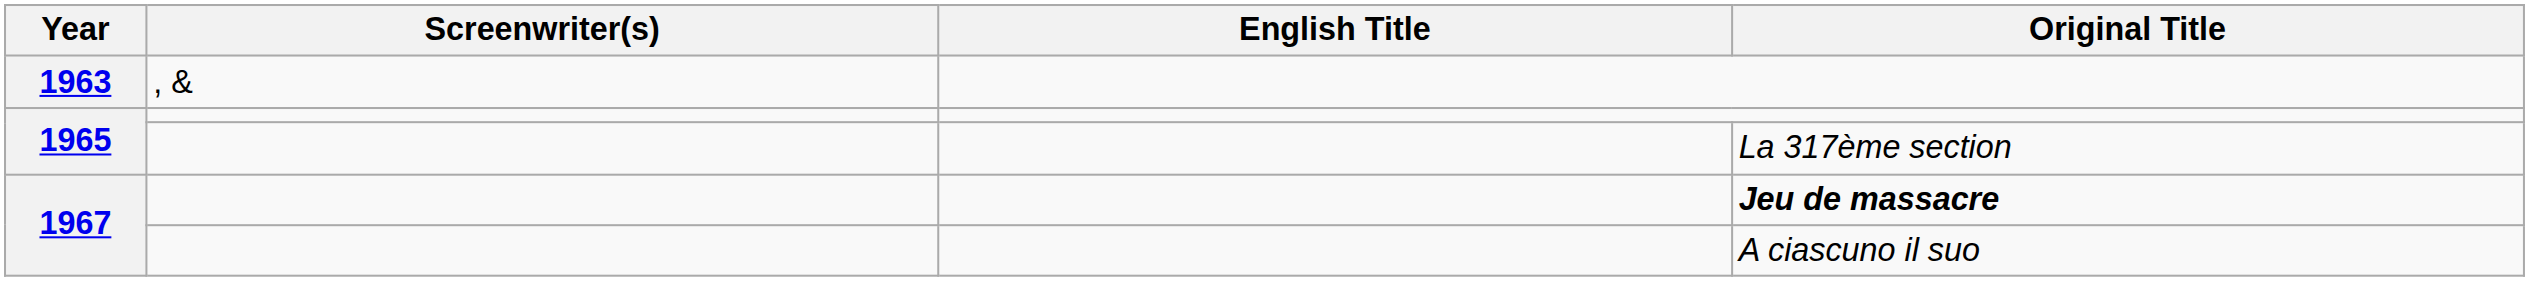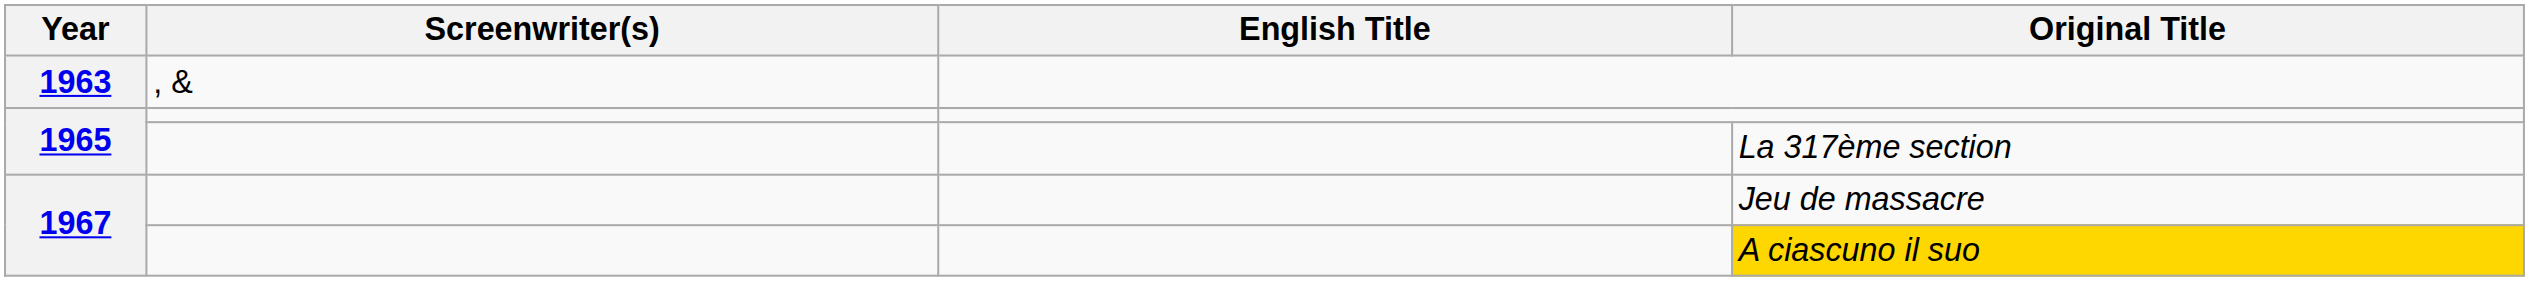(1869, 198) bold -> (1862, 198) normal
(1859, 250) no background -> (1859, 250) gold background
